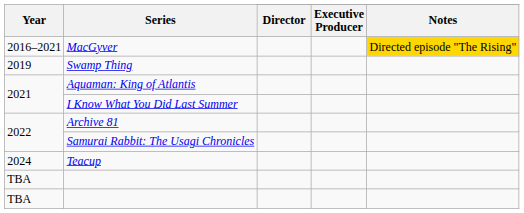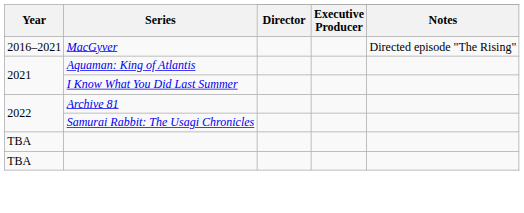(443, 46) gold background -> (443, 46) no background
- row: (19, 65)
- row: (19, 160)
